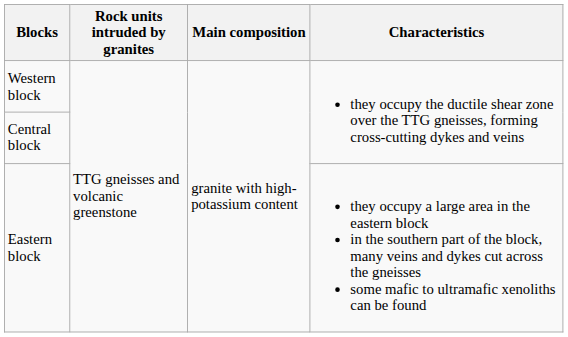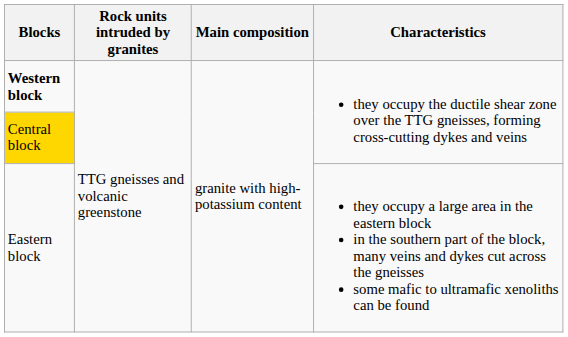(32, 86) normal -> (34, 86) bold
(30, 137) no background -> (30, 137) gold background
